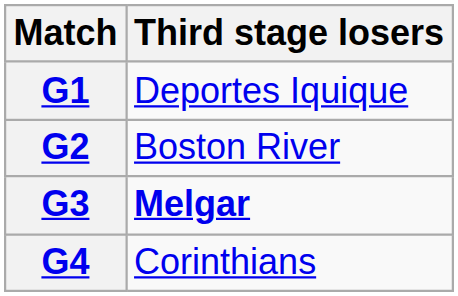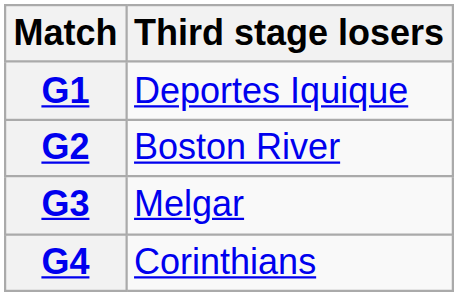(192, 204) bold -> (189, 204) normal
